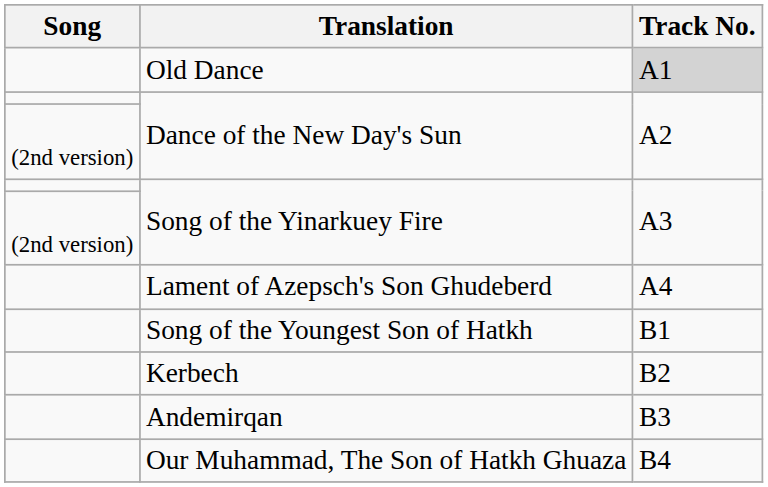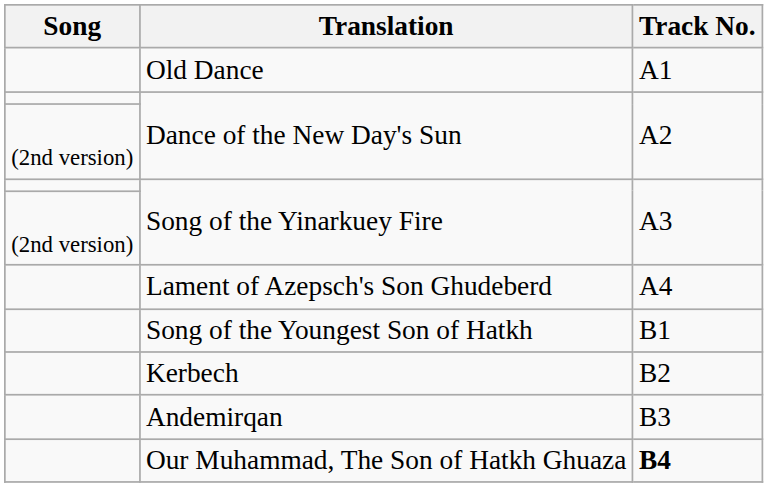(656, 69) lightgrey background -> (656, 69) no background
(655, 460) normal -> (655, 460) bold
